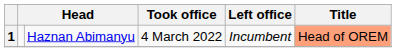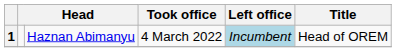(260, 36) no background -> (260, 36) lightblue background
(343, 36) lightsalmon background -> (343, 36) no background
